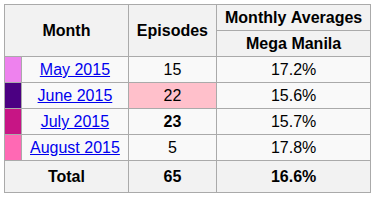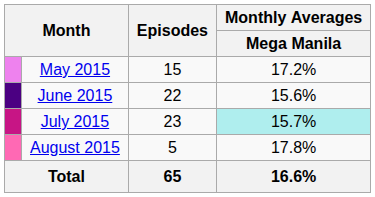(172, 96) pink background -> (172, 96) no background
(172, 122) bold -> (172, 122) normal
(294, 122) no background -> (294, 122) paleturquoise background
